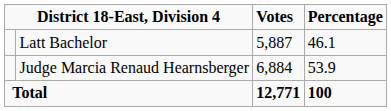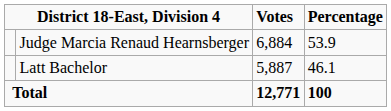rows swapped: (134, 67) <-> (63, 42)
